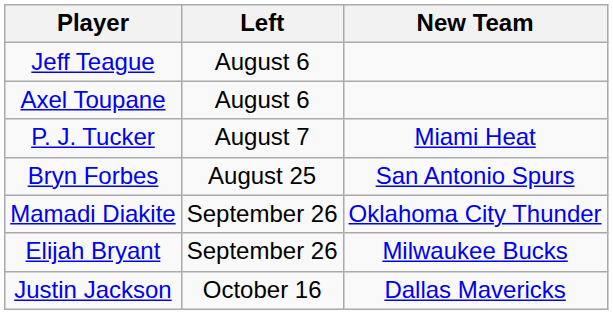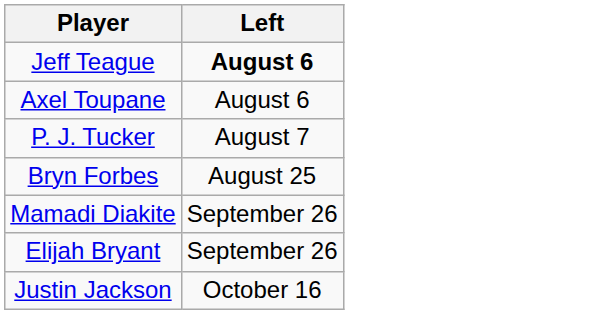- column: (475, 23)
(262, 61) normal -> (262, 61) bold
